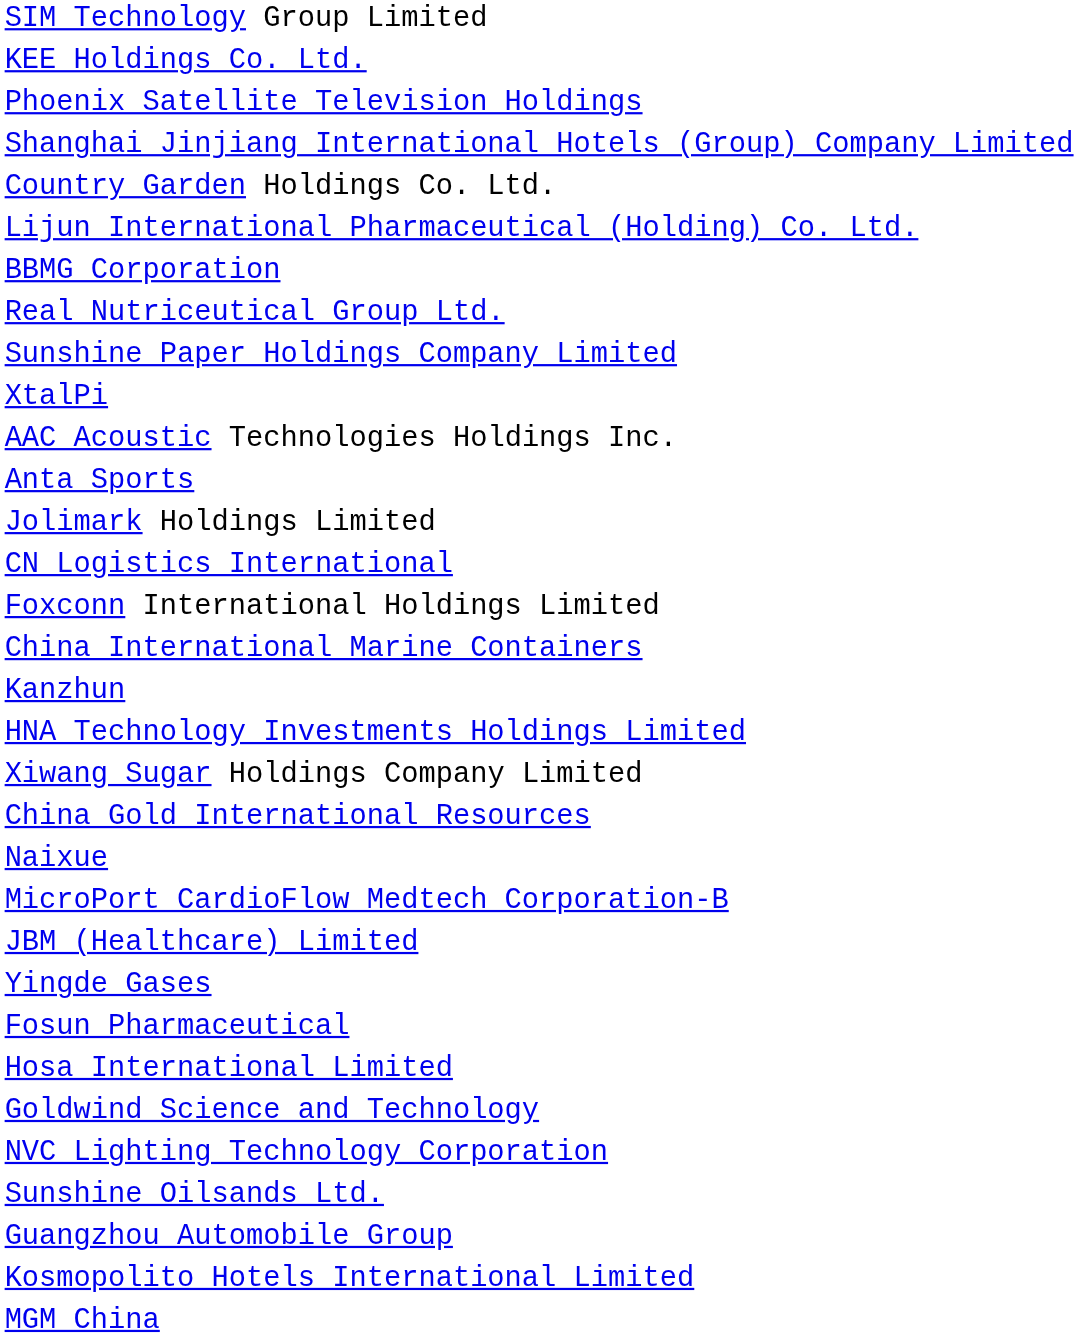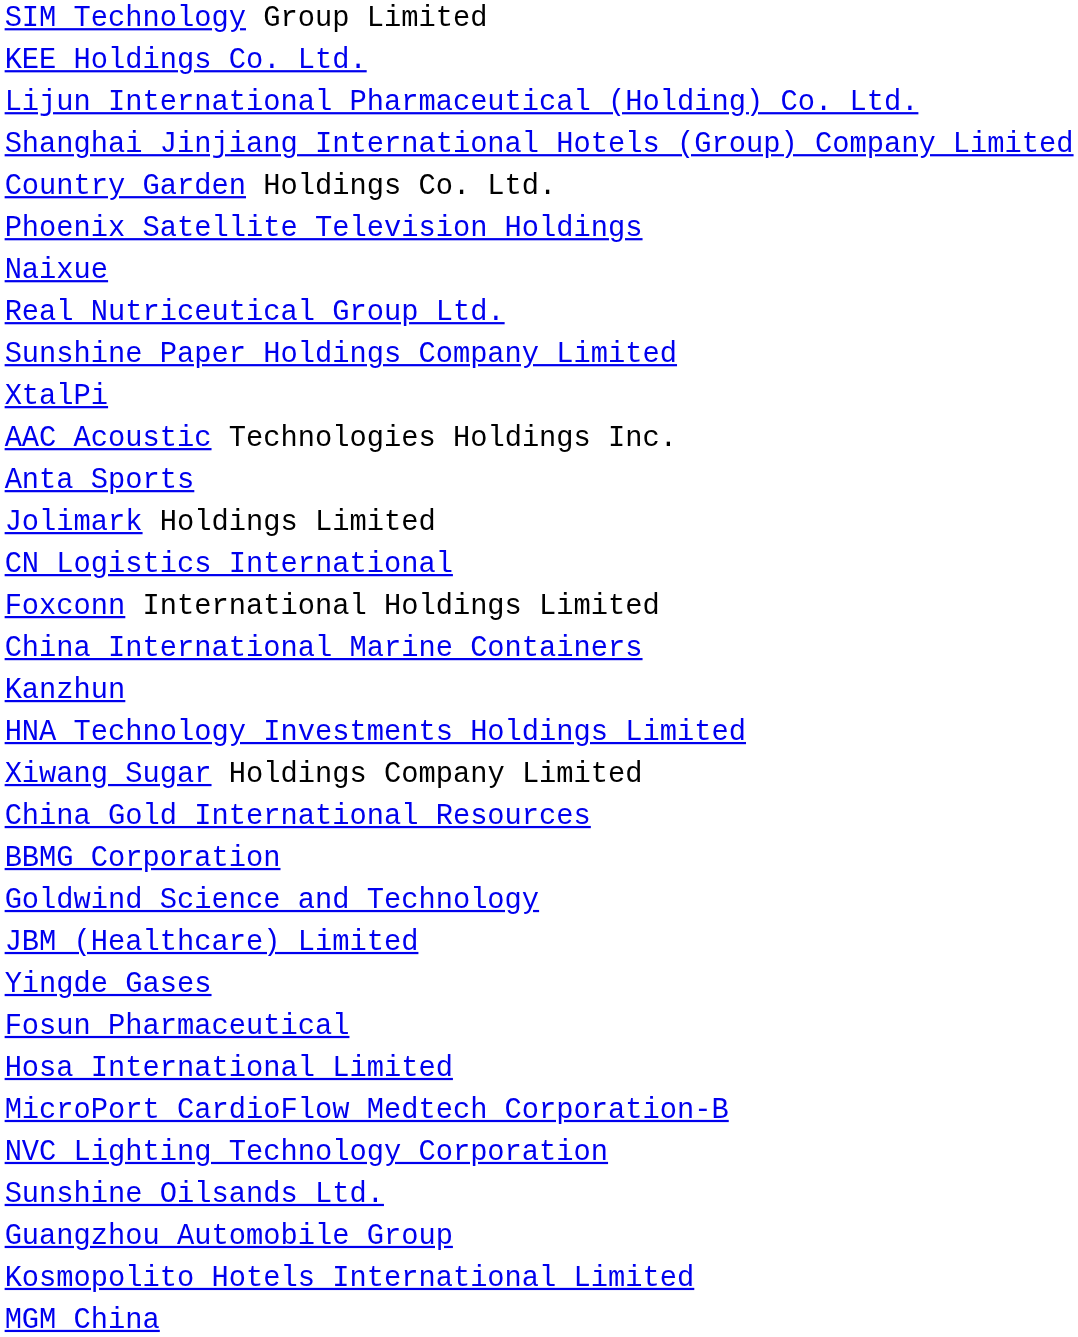(324, 102) Phoenix Satellite Television Holdings -> (462, 102) Lijun International Pharmaceutical (Holding) Co. Ltd.
(462, 228) Lijun International Pharmaceutical (Holding) Co. Ltd. -> (324, 228) Phoenix Satellite Television Holdings
(143, 270) BBMG Corporation -> (56, 270) Naixue
(56, 858) Naixue -> (143, 858) BBMG Corporation
(367, 900) MicroPort CardioFlow Medtech Corporation-B -> (272, 900) Goldwind Science and Technology
(272, 1110) Goldwind Science and Technology -> (367, 1110) MicroPort CardioFlow Medtech Corporation-B
